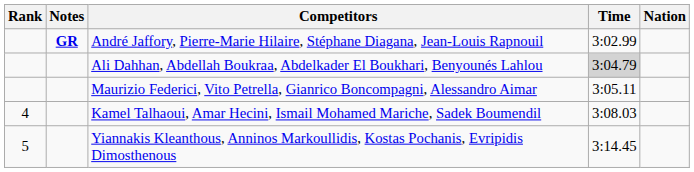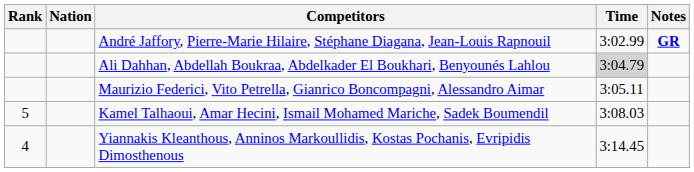columns swapped: (665, 16) <-> (67, 16)
(25, 114) 4 -> (25, 114) 5
(25, 147) 5 -> (25, 147) 4
